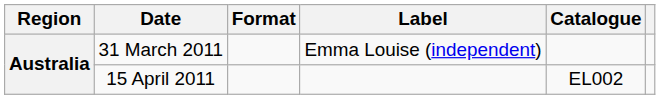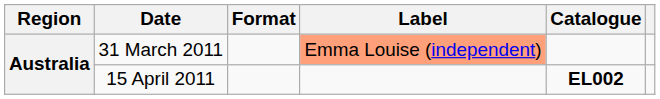(423, 49) no background -> (423, 49) lightsalmon background
(596, 79) normal -> (596, 79) bold
